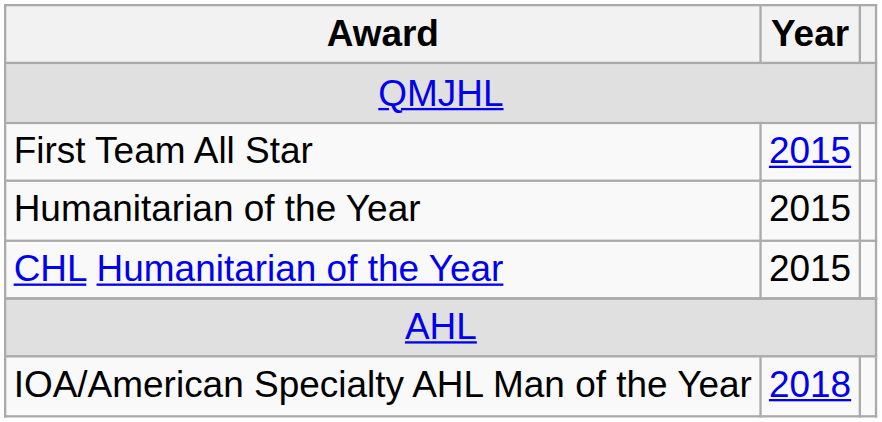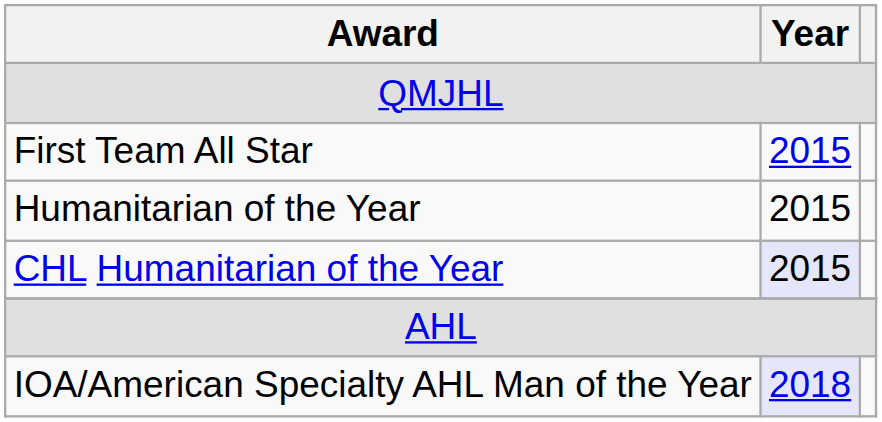(810, 268) no background -> (810, 268) lavender background
(810, 385) no background -> (810, 385) lavender background
